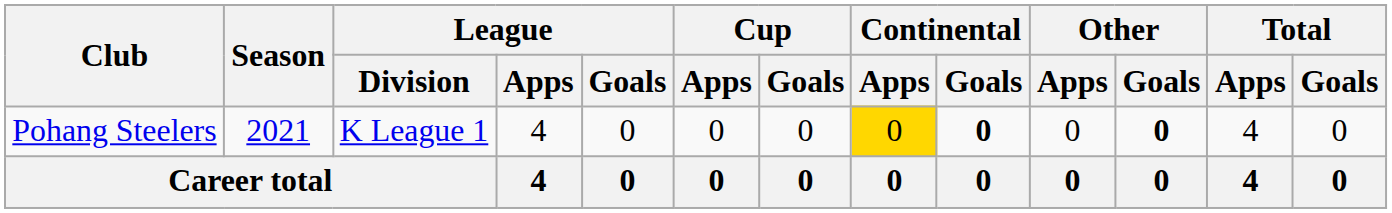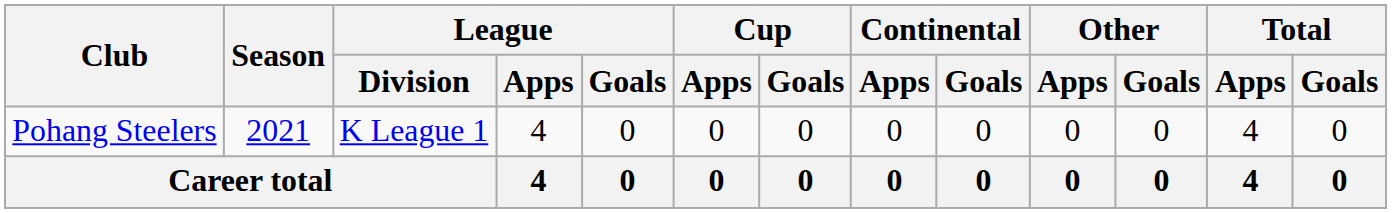(894, 130) gold background -> (894, 130) no background
(983, 130) bold -> (983, 130) normal
(1161, 130) bold -> (1161, 130) normal
